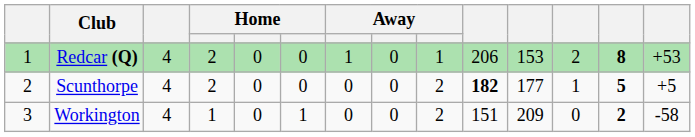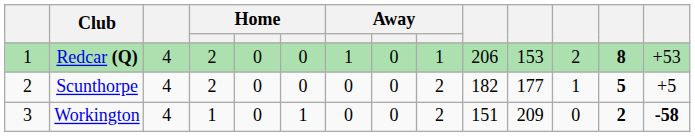(485, 86) bold -> (485, 86) normal
(667, 116) normal -> (667, 116) bold
